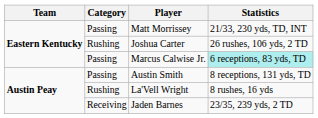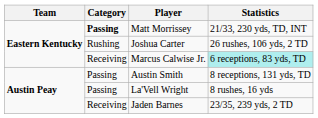(102, 28) normal -> (103, 28) bold
(102, 59) Passing -> (107, 59) Receiving
(103, 90) Rushing -> (102, 90) Passing
